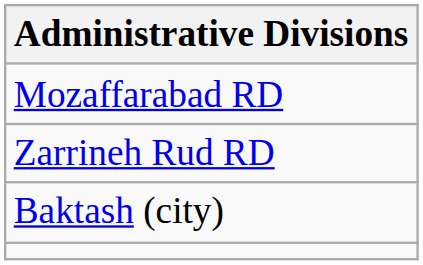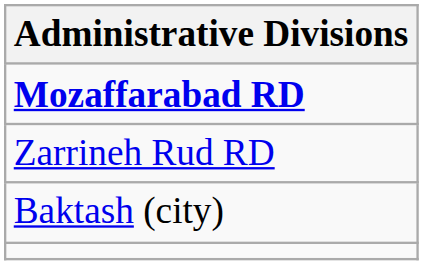(148, 93) normal -> (159, 93) bold
